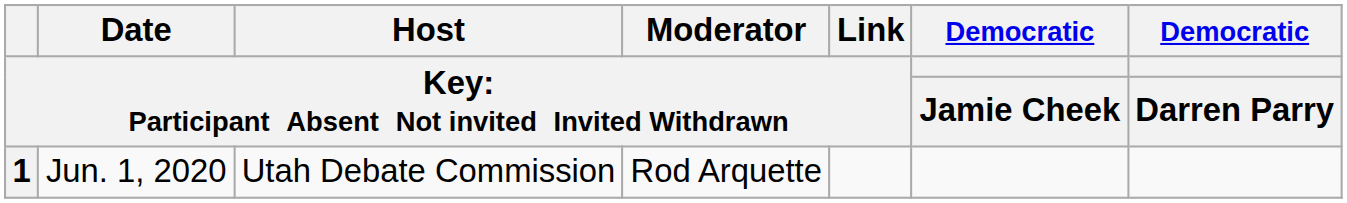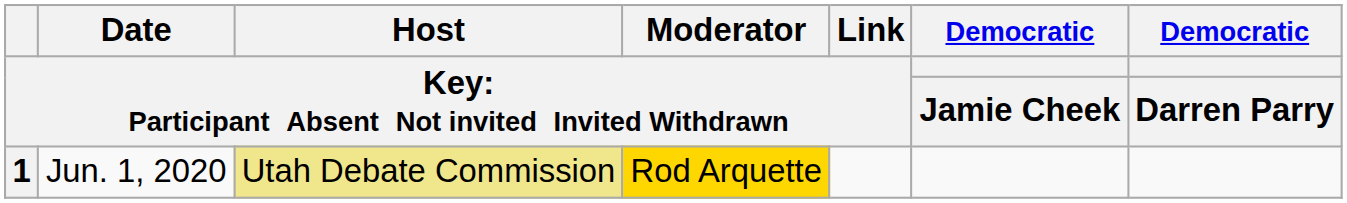(428, 171) no background -> (428, 171) khaki background
(726, 171) no background -> (726, 171) gold background
